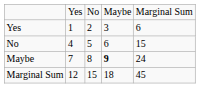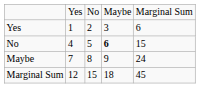(106, 43) normal -> (106, 43) bold
(106, 59) bold -> (106, 59) normal
